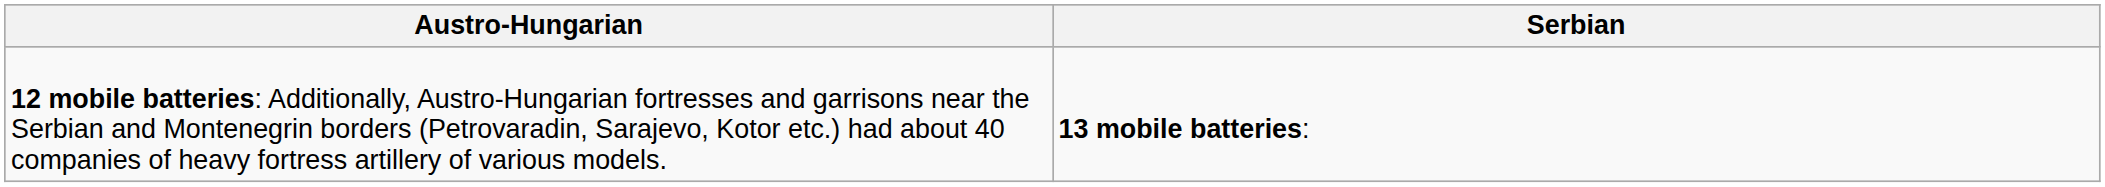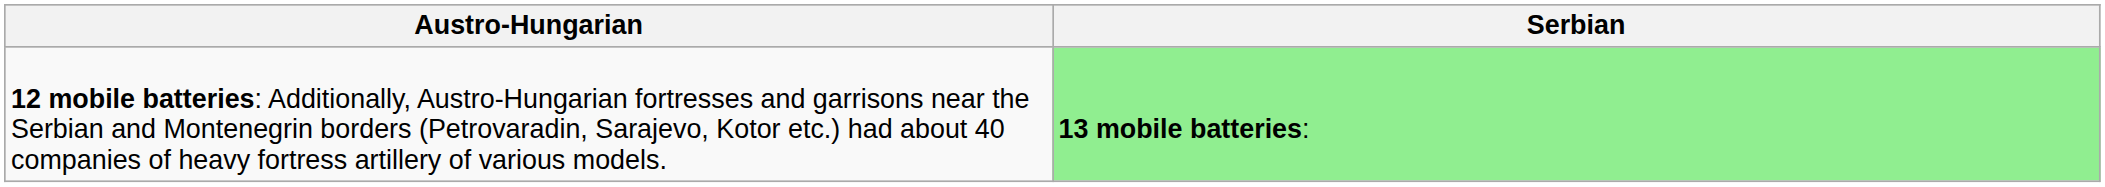(1184, 128) no background -> (1184, 128) lightgreen background
